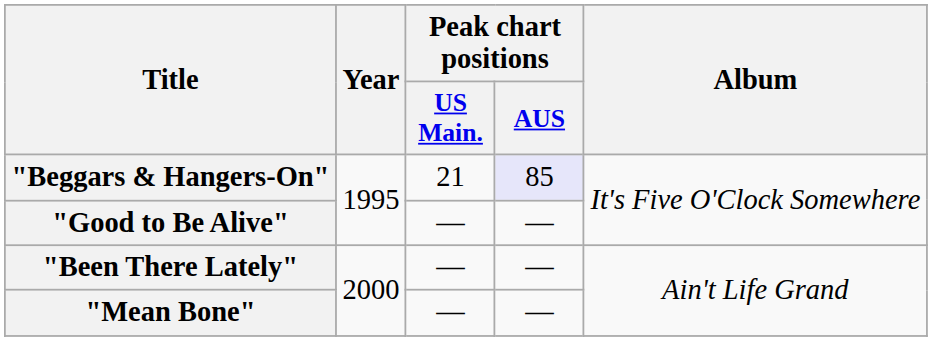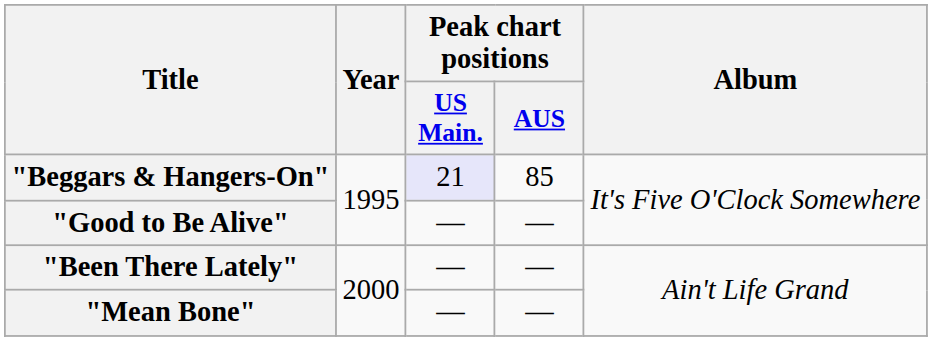(451, 176) no background -> (451, 176) lavender background
(539, 176) lavender background -> (539, 176) no background
